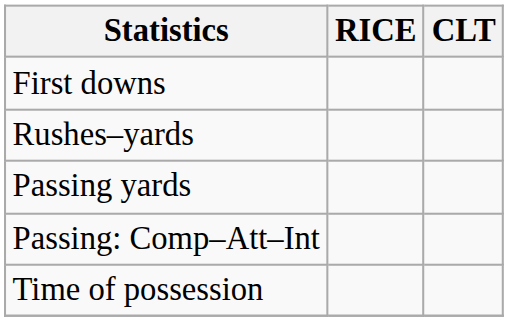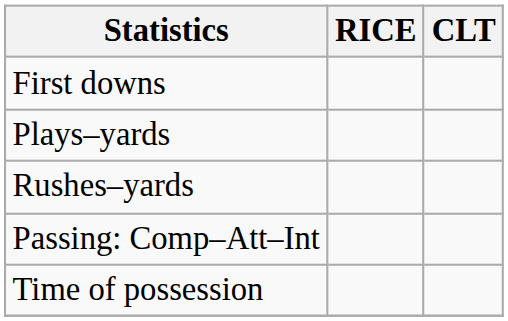+ row: (91, 134)
- row: (102, 186)
